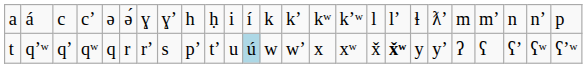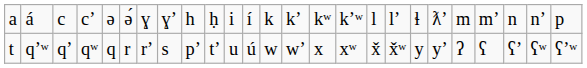(251, 48) lightblue background -> (251, 48) no background
(398, 48) bold -> (398, 48) normal
